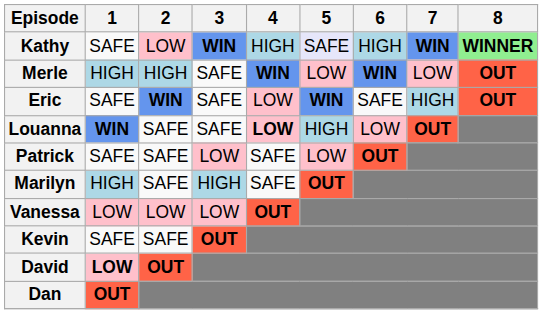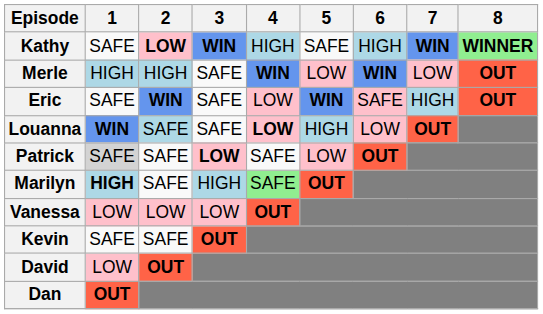(166, 45) normal -> (166, 45) bold
(326, 45) lavender background -> (326, 45) no background
(380, 101) no background -> (380, 101) pink background
(166, 128) no background -> (166, 128) lightblue background
(112, 156) no background -> (112, 156) lightgrey background
(219, 156) normal -> (219, 156) bold
(112, 184) normal -> (112, 184) bold
(273, 184) no background -> (273, 184) lightgreen background
(112, 267) bold -> (112, 267) normal
